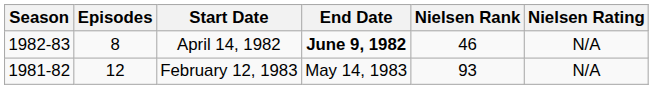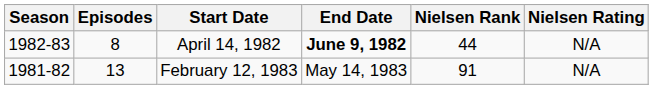(468, 44) 46 -> (468, 44) 44
(115, 71) 12 -> (115, 71) 13
(468, 71) 93 -> (468, 71) 91
